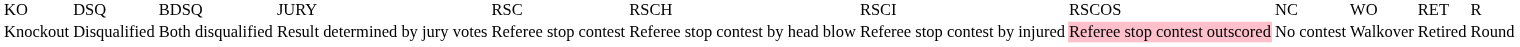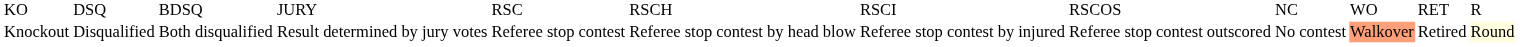(1170, 32) pink background -> (1170, 32) no background
(1382, 32) no background -> (1382, 32) lightsalmon background
(1492, 32) no background -> (1492, 32) lightyellow background
